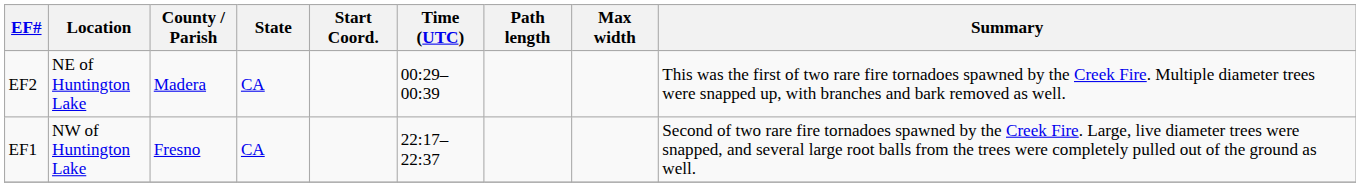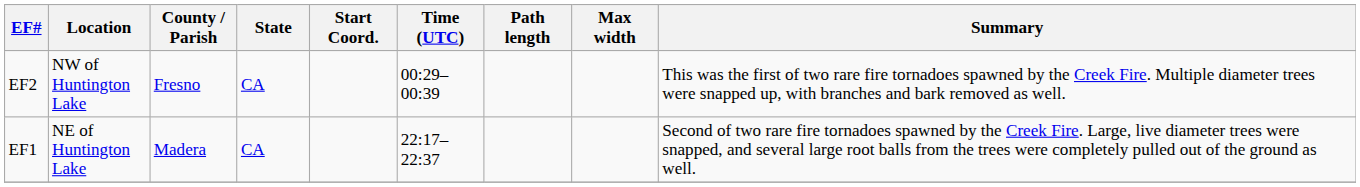(91, 83) NE of Huntington Lake -> (91, 83) NW of Huntington Lake
(180, 83) Madera -> (177, 83) Fresno
(91, 149) NW of Huntington Lake -> (91, 149) NE of Huntington Lake
(177, 149) Fresno -> (180, 149) Madera
